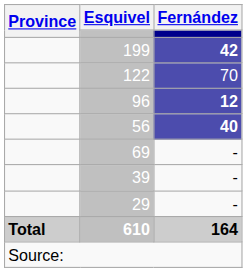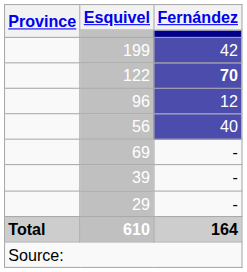(229, 50) bold -> (229, 50) normal
(229, 76) normal -> (229, 76) bold
(229, 101) bold -> (229, 101) normal
(229, 127) bold -> (229, 127) normal
